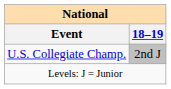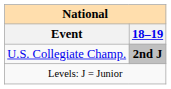(148, 53) normal -> (148, 53) bold
